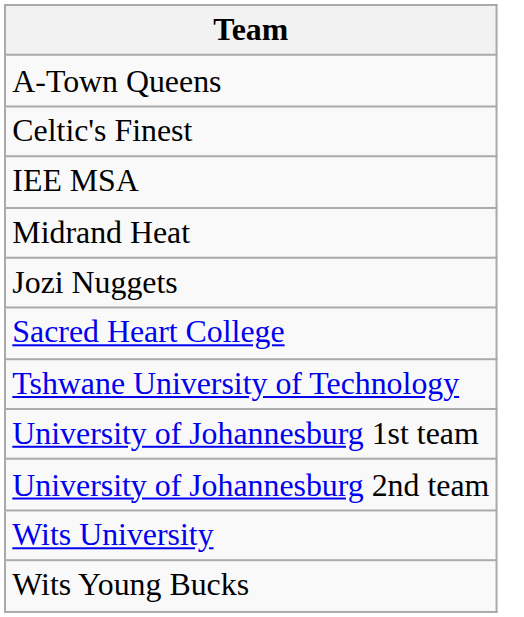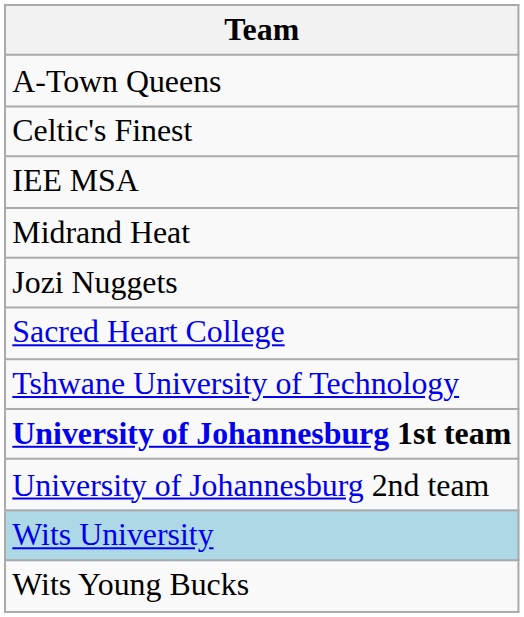(246, 433) normal -> (262, 433) bold
(113, 534) no background -> (113, 534) lightblue background
